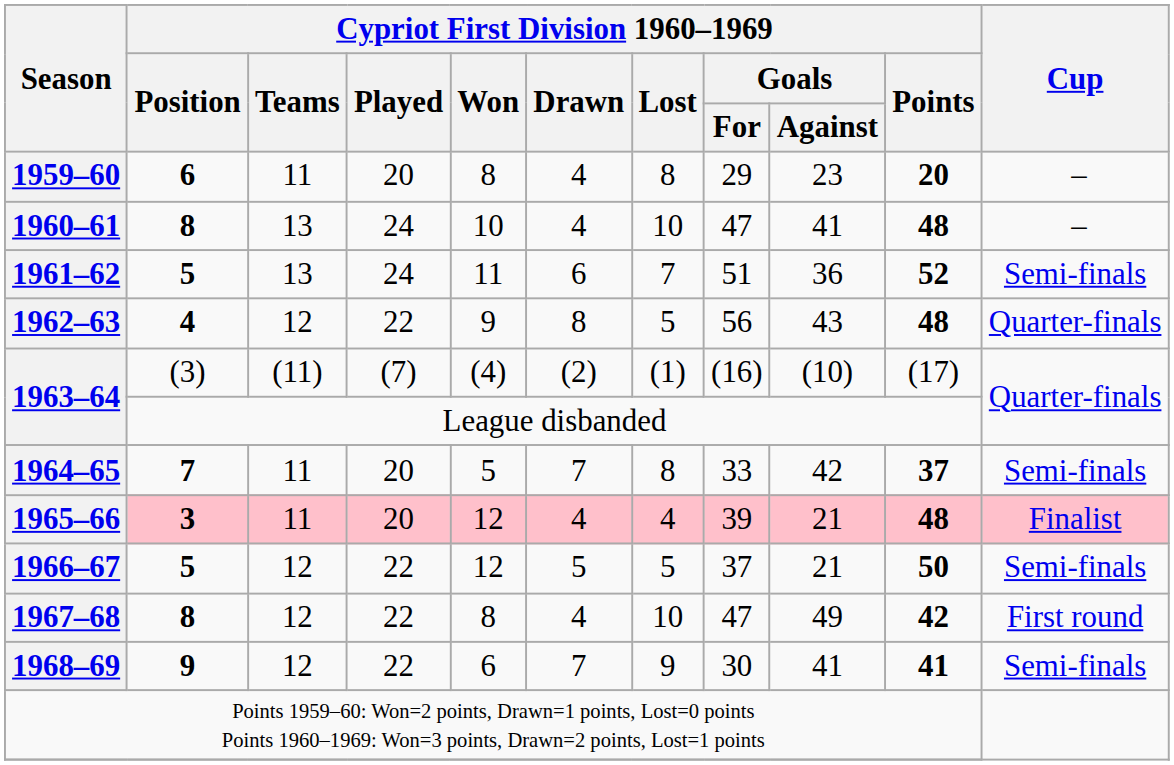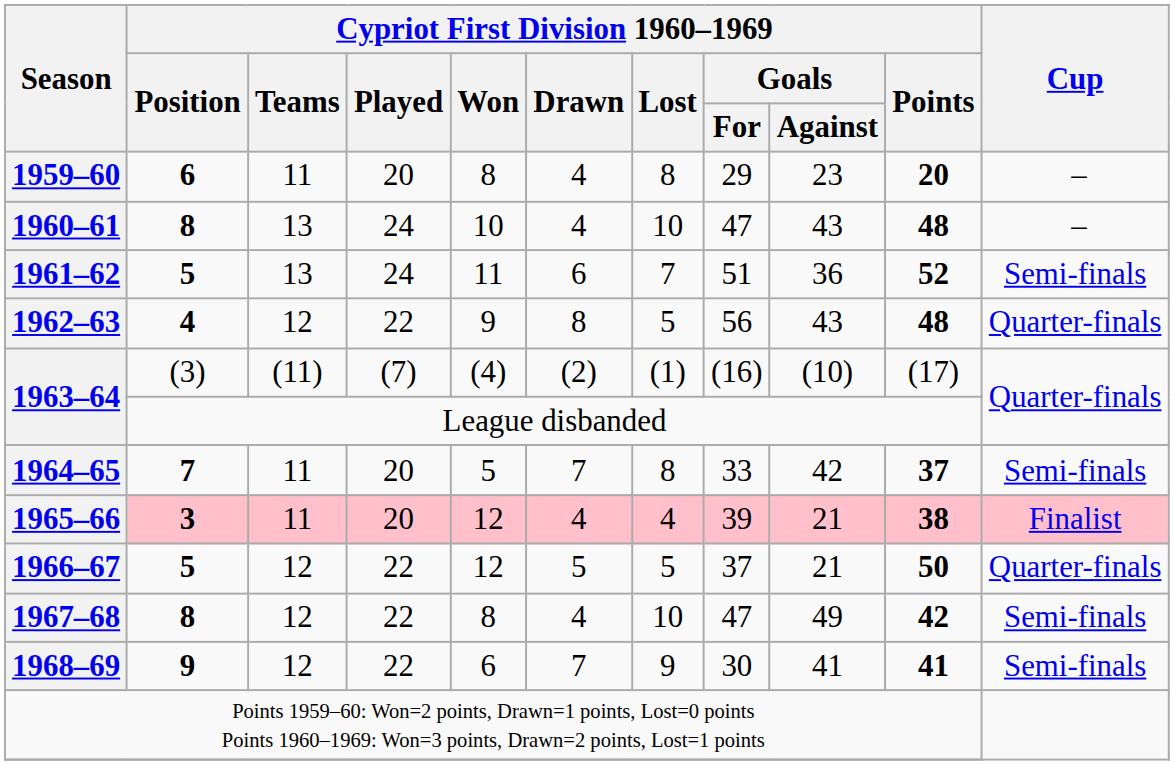(827, 224) 41 -> (827, 224) 43
(933, 518) 48 -> (933, 518) 38
(1075, 567) Semi-finals -> (1075, 567) Quarter-finals
(1075, 616) First round -> (1075, 616) Semi-finals
